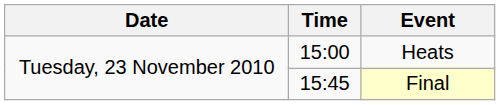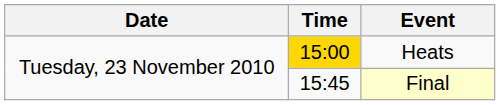(325, 52) no background -> (325, 52) gold background
